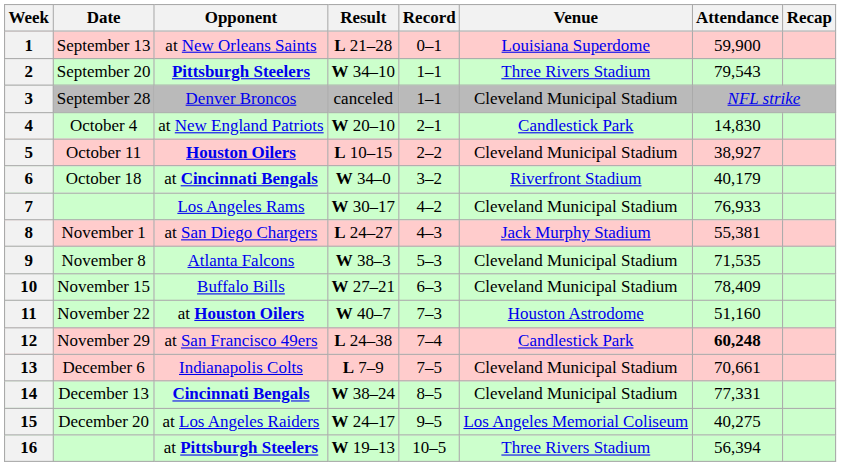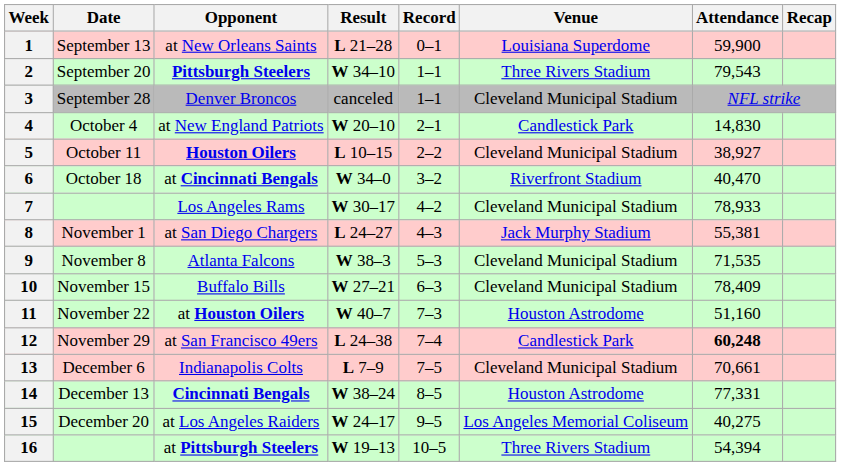(737, 179) 40,179 -> (737, 179) 40,470
(737, 206) 76,933 -> (737, 206) 78,933
(576, 394) Cleveland Municipal Stadium -> (576, 394) Houston Astrodome
(737, 448) 56,394 -> (737, 448) 54,394
